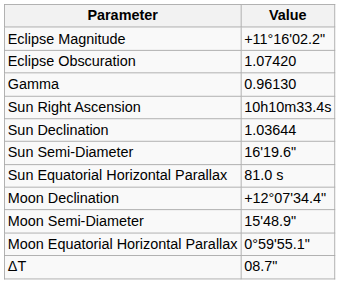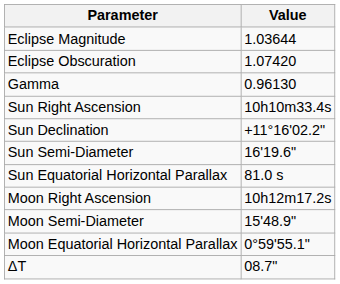(285, 38) +11°16'02.2" -> (270, 38) 1.03644
(270, 130) 1.03644 -> (285, 130) +11°16'02.2"
+ row: (79, 198)
- row: (63, 198)
